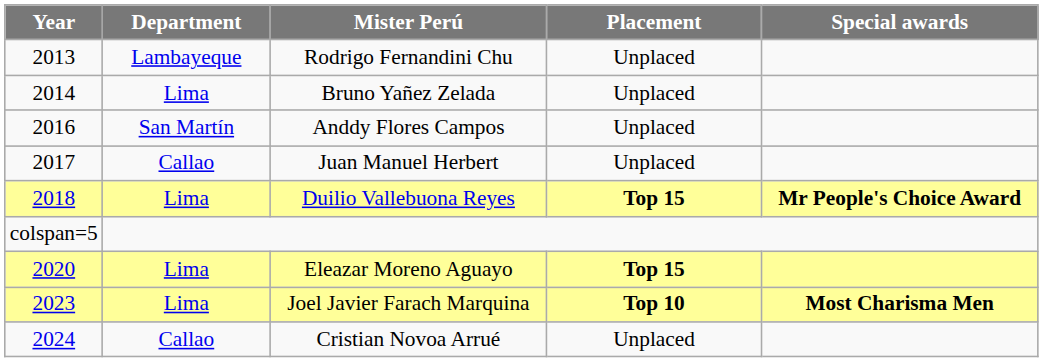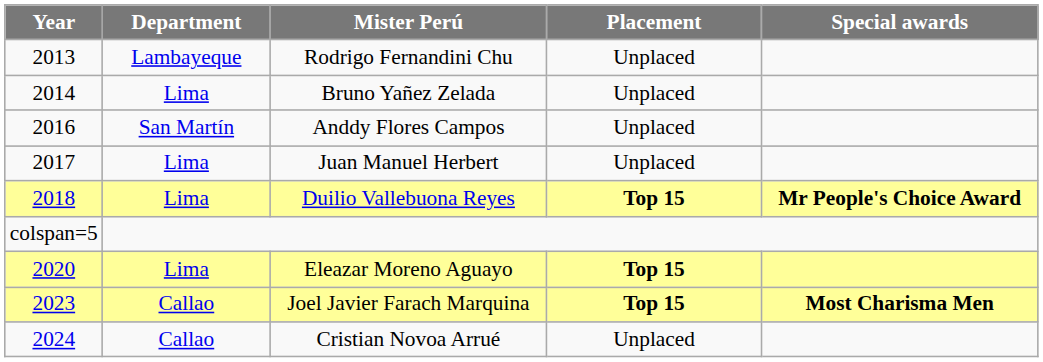(186, 162) Callao -> (186, 162) Lima
(186, 303) Lima -> (186, 303) Callao
(654, 303) Top 10 -> (654, 303) Top 15
